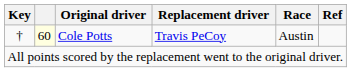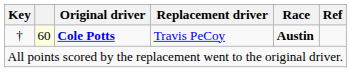(85, 35) normal -> (86, 35) bold
(296, 35) normal -> (295, 35) bold
